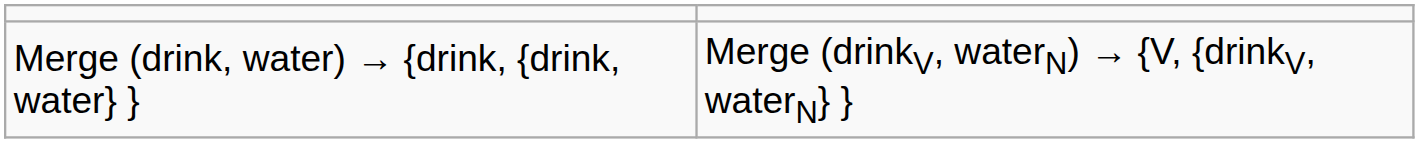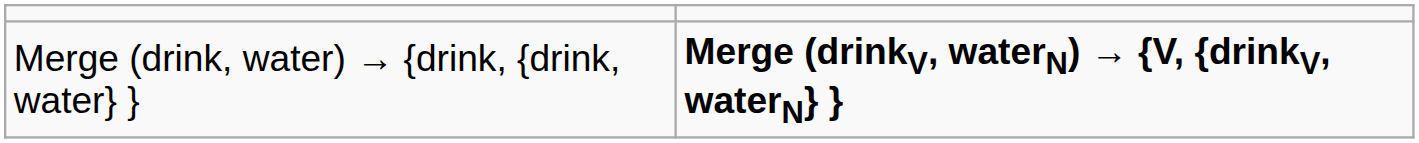(1010, 80) normal -> (1008, 80) bold
